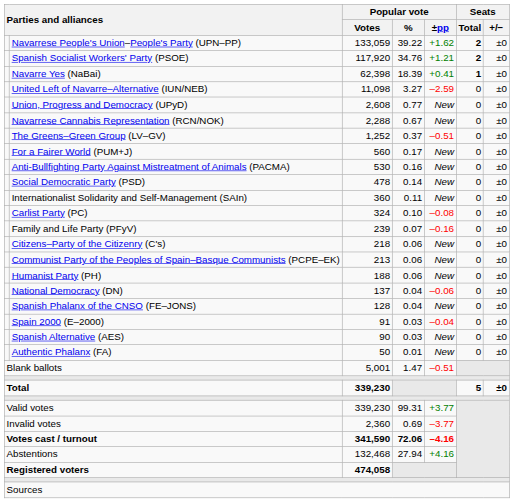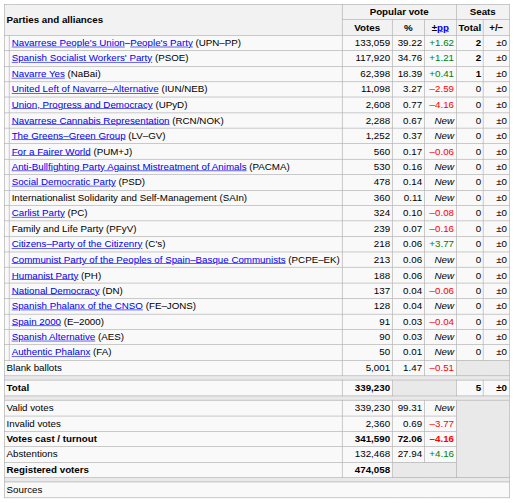(444, 105) New -> (442, 105) –4.16
(442, 136) –0.51 -> (444, 136) New
(444, 151) New -> (442, 151) –0.06
(444, 244) New -> (442, 244) +3.77
(442, 408) +3.77 -> (444, 408) New
